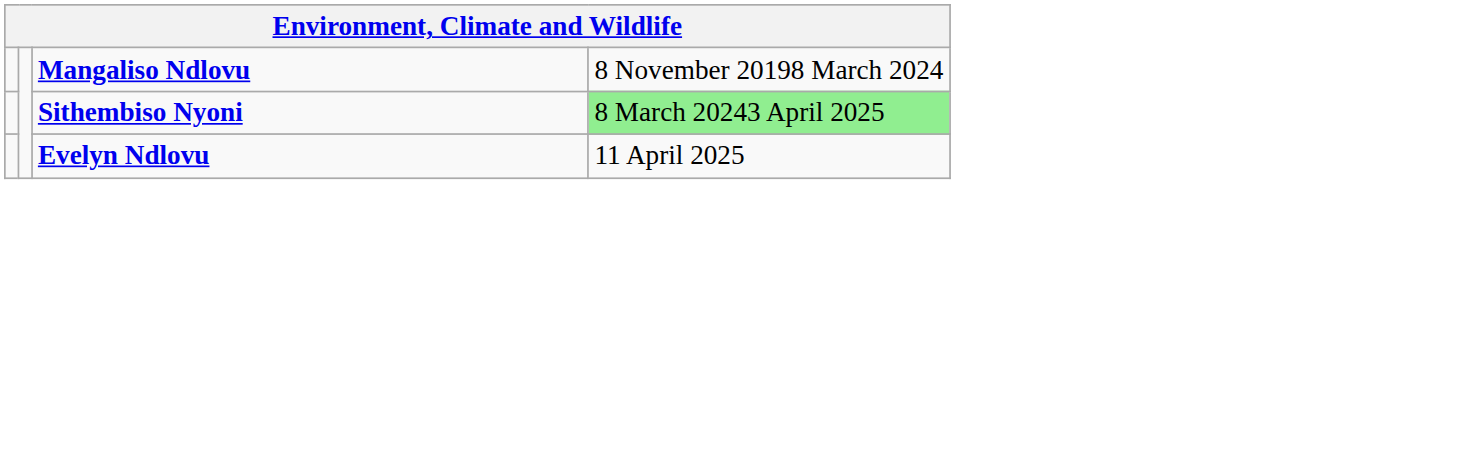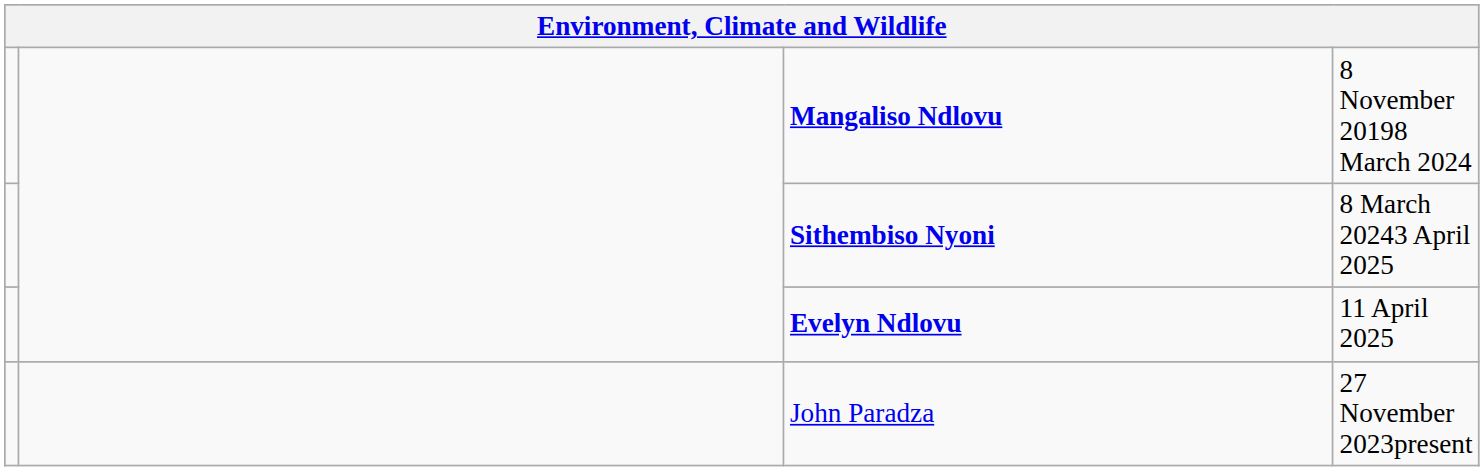(739, 112) lightgreen background -> (1405, 234) no background
+ row: (862, 412)
